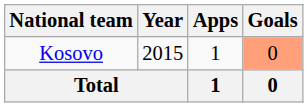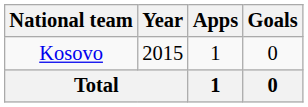(273, 53) lightsalmon background -> (273, 53) no background
